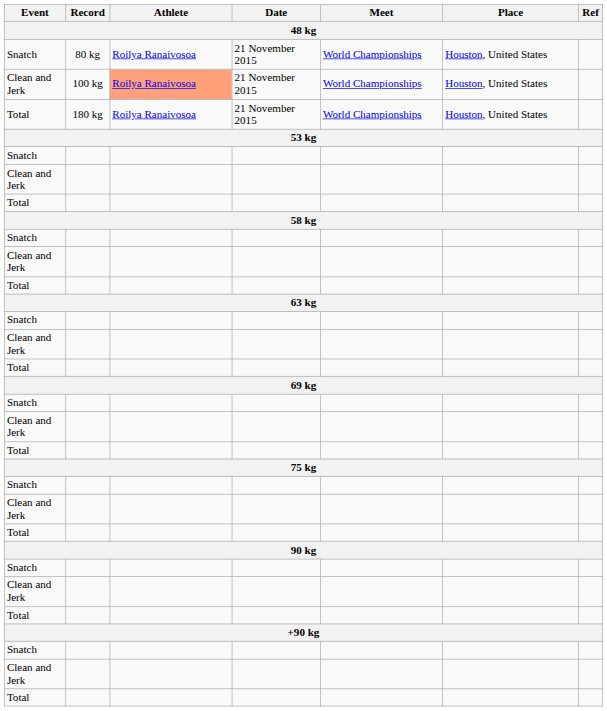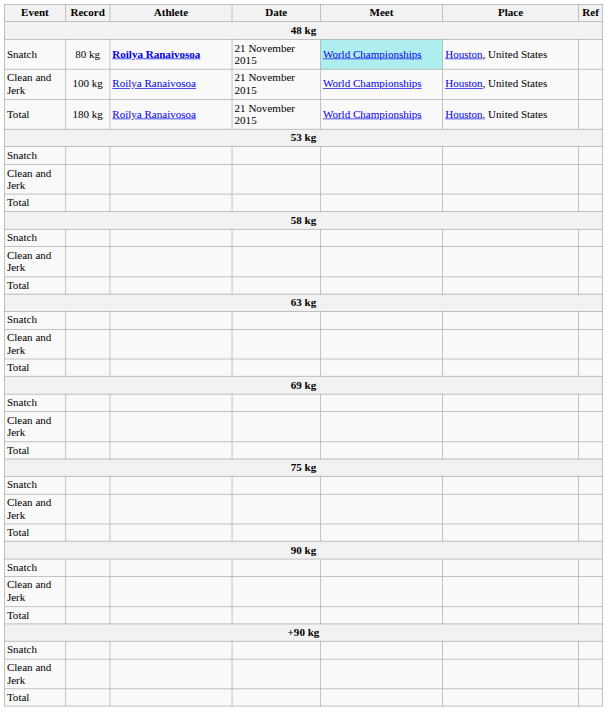(154, 54) normal -> (156, 54) bold
(372, 54) no background -> (372, 54) paleturquoise background
(154, 84) lightsalmon background -> (154, 84) no background
